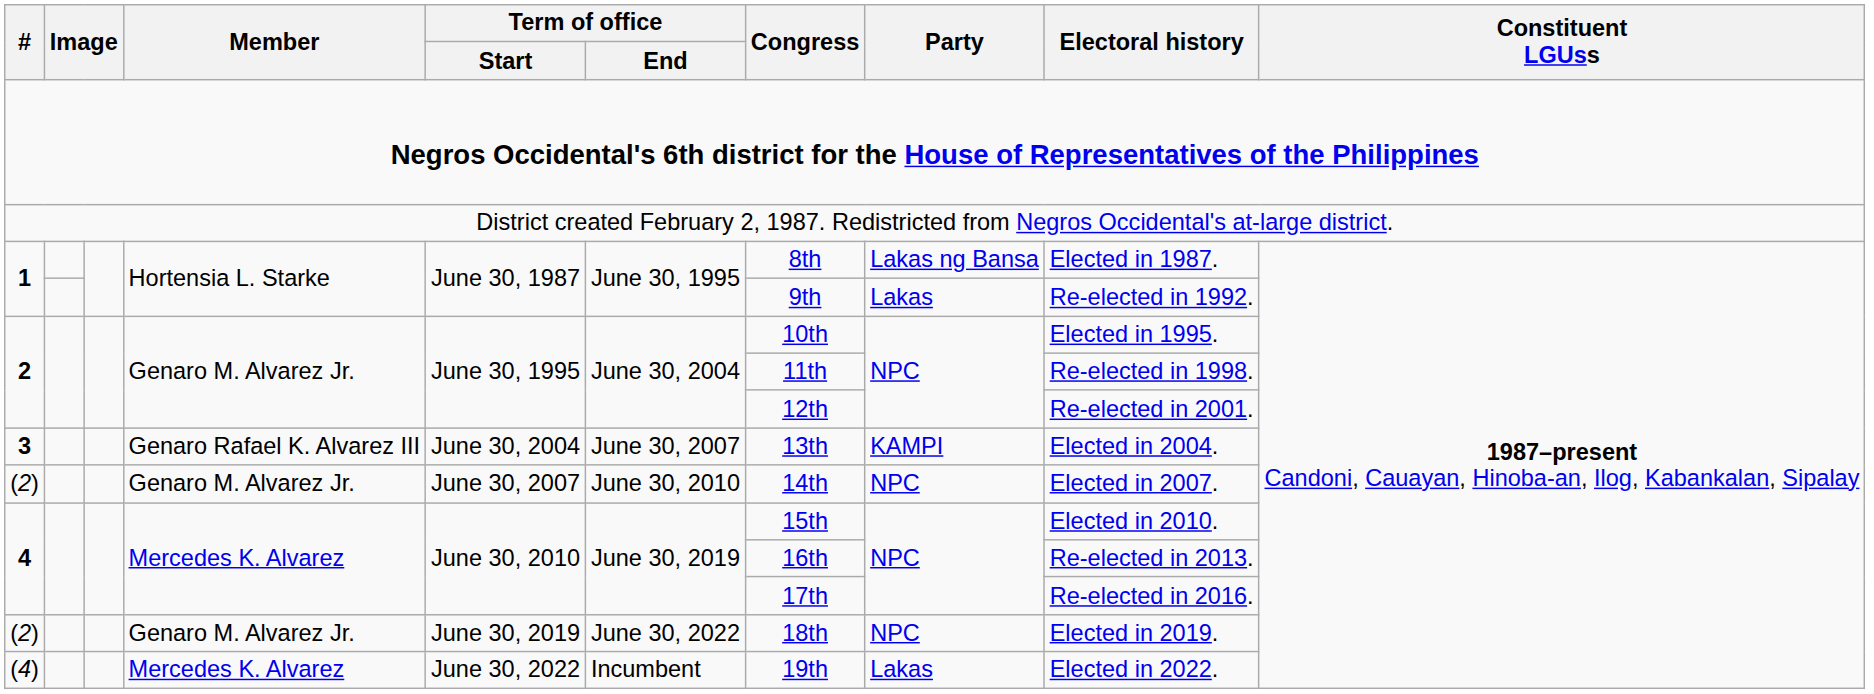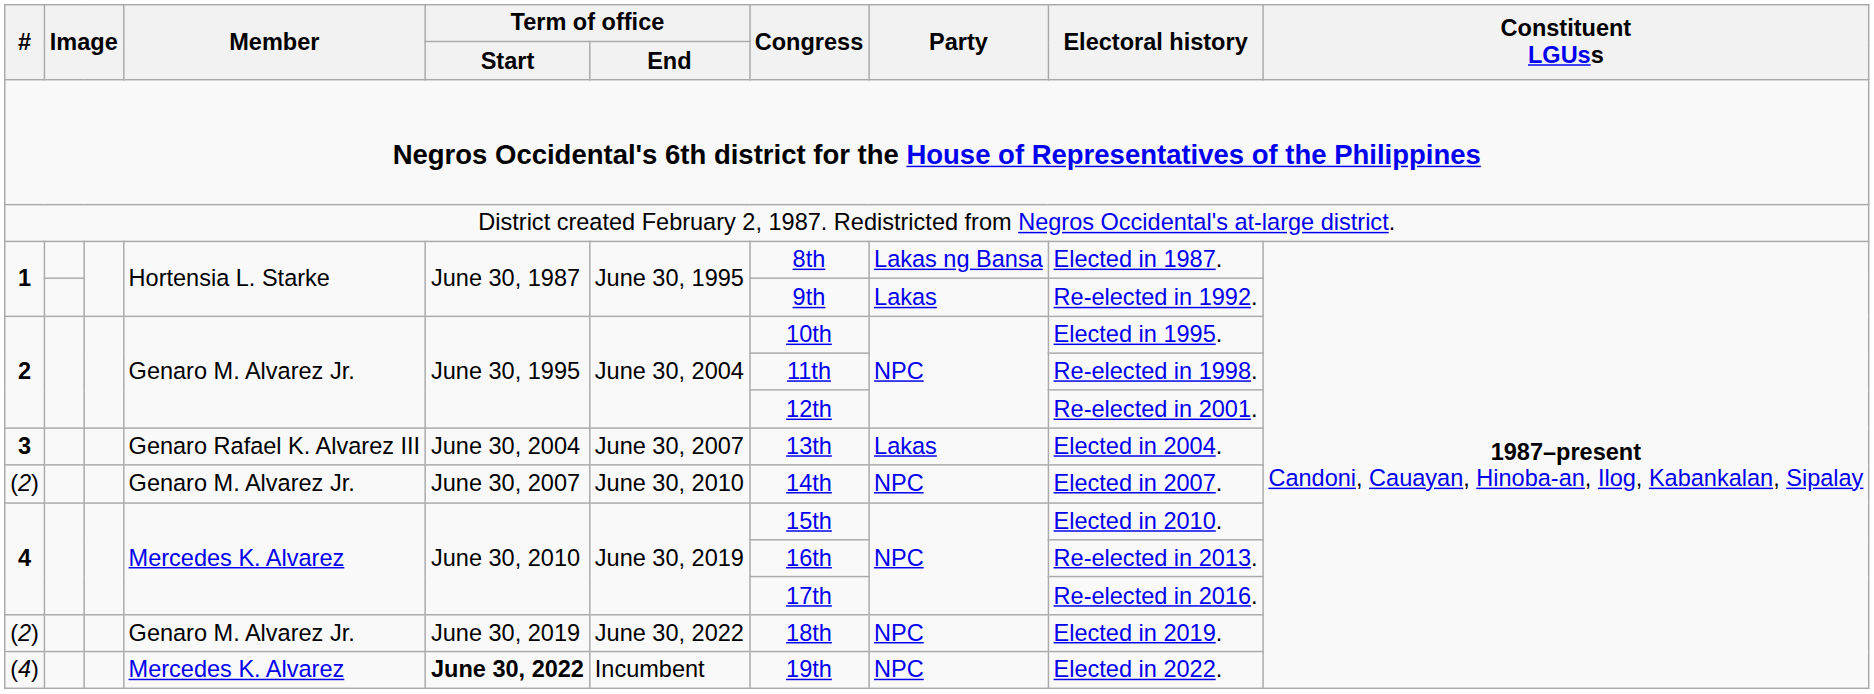(907, 446) KAMPI -> (905, 446) Lakas
(506, 670) normal -> (507, 670) bold
(902, 670) Lakas -> (899, 670) NPC
